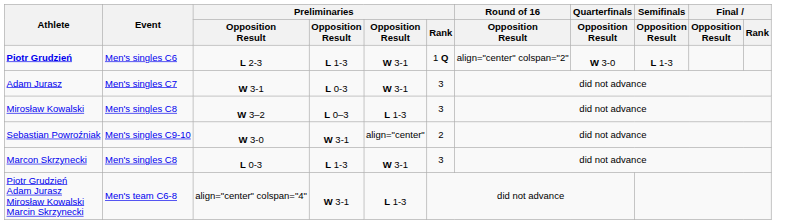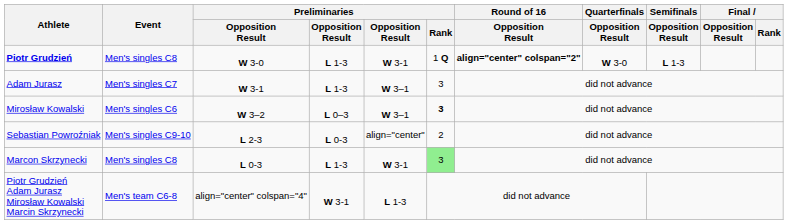(141, 58) Men's singles C6 -> (141, 58) Men's singles C8
(251, 63) L 2-3 -> (251, 63) W 3-0
(513, 58) normal -> (519, 58) bold
(336, 89) L 0-3 -> (336, 89) L 1-3
(395, 89) W 3-1 -> (395, 89) W 3–1
(141, 109) Men's singles C8 -> (141, 109) Men's singles C6
(395, 115) L 1-3 -> (395, 115) W 3–1
(441, 109) normal -> (441, 109) bold
(251, 140) W 3-0 -> (251, 140) L 2-3
(336, 140) W 3-1 -> (336, 140) L 0-3
(441, 160) no background -> (441, 160) lightgreen background
